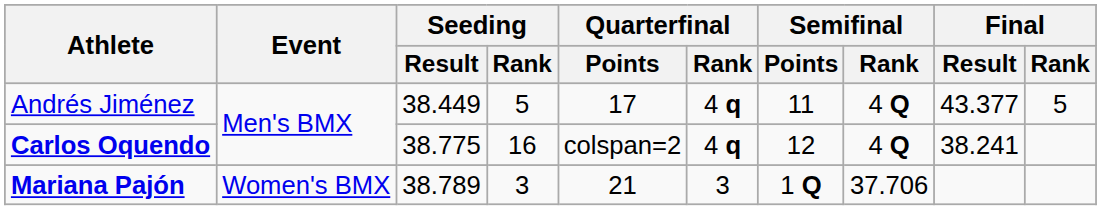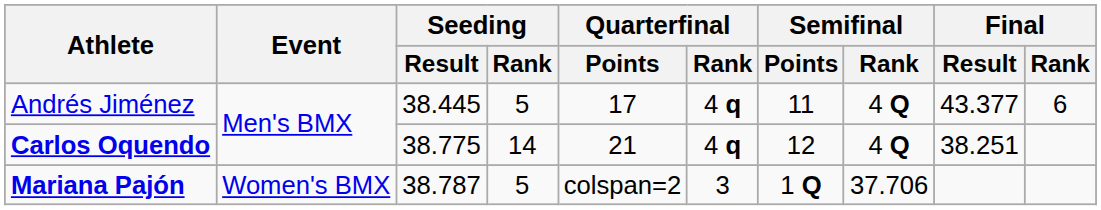(441, 104) 38.449 -> (441, 104) 38.445
(1060, 104) 5 -> (1060, 104) 6
(522, 145) 16 -> (522, 145) 14
(622, 145) colspan=2 -> (622, 145) 21
(979, 145) 38.241 -> (979, 145) 38.251
(441, 185) 38.789 -> (441, 185) 38.787
(522, 185) 3 -> (522, 185) 5
(622, 185) 21 -> (622, 185) colspan=2
